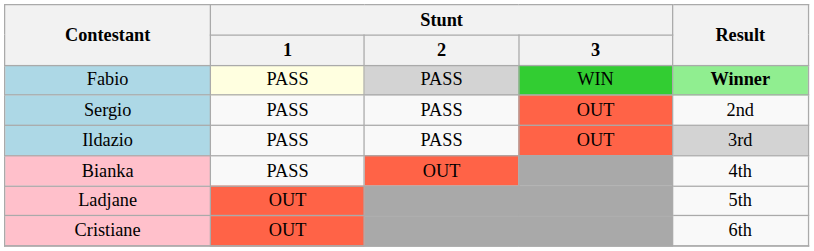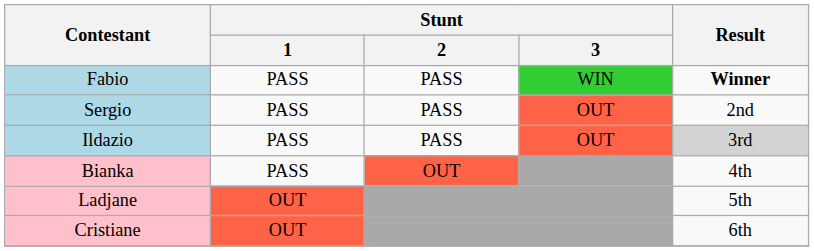(288, 80) lightyellow background -> (288, 80) no background
(442, 80) lightgrey background -> (442, 80) no background
(740, 80) lightgreen background -> (740, 80) no background
